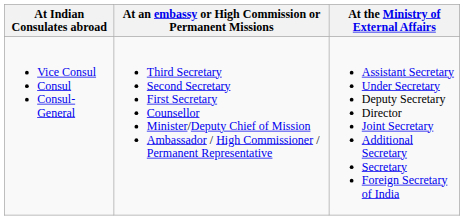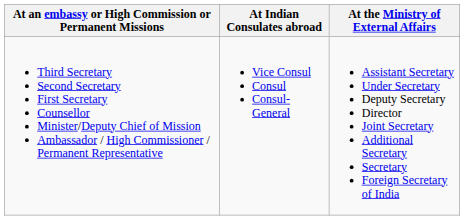columns swapped: (222, 20) <-> (59, 20)
